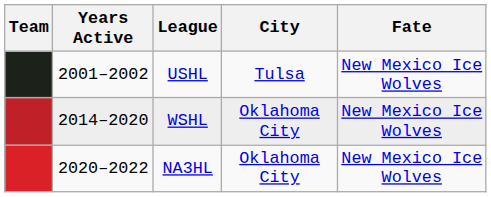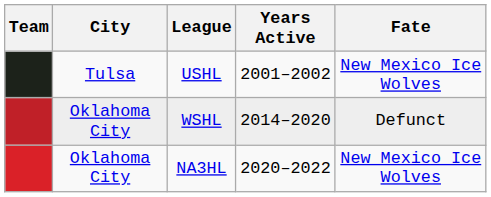columns swapped: (280, 28) <-> (103, 28)
(412, 121) New Mexico Ice Wolves -> (411, 121) Defunct
